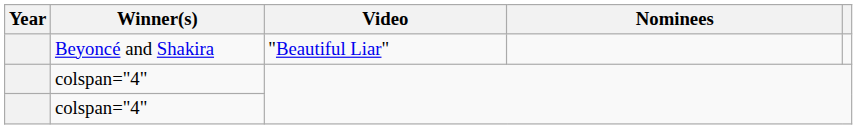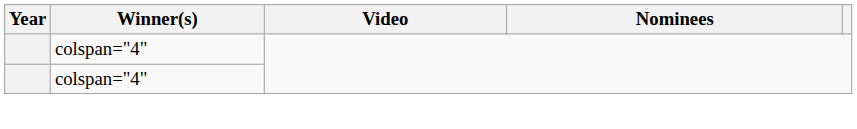- row: (134, 49)
